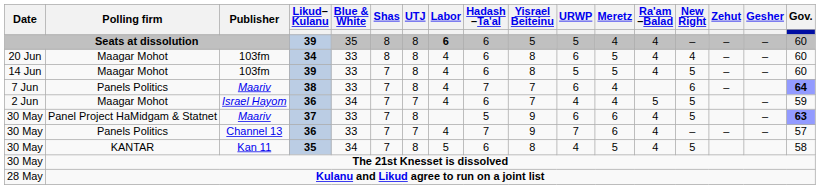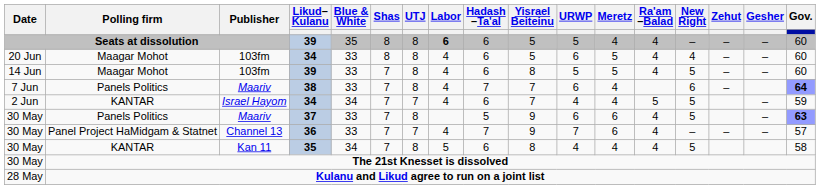(532, 57) 8 -> (532, 57) 5
(132, 102) Maagar Mohot -> (132, 102) KANTAR
(310, 102) 36 -> (310, 102) 34
(132, 117) Panel Project HaMidgam & Statnet -> (132, 117) Panels Politics
(132, 132) Panels Politics -> (132, 132) Panel Project HaMidgam & Statnet
(615, 147) 5 -> (615, 147) 4
